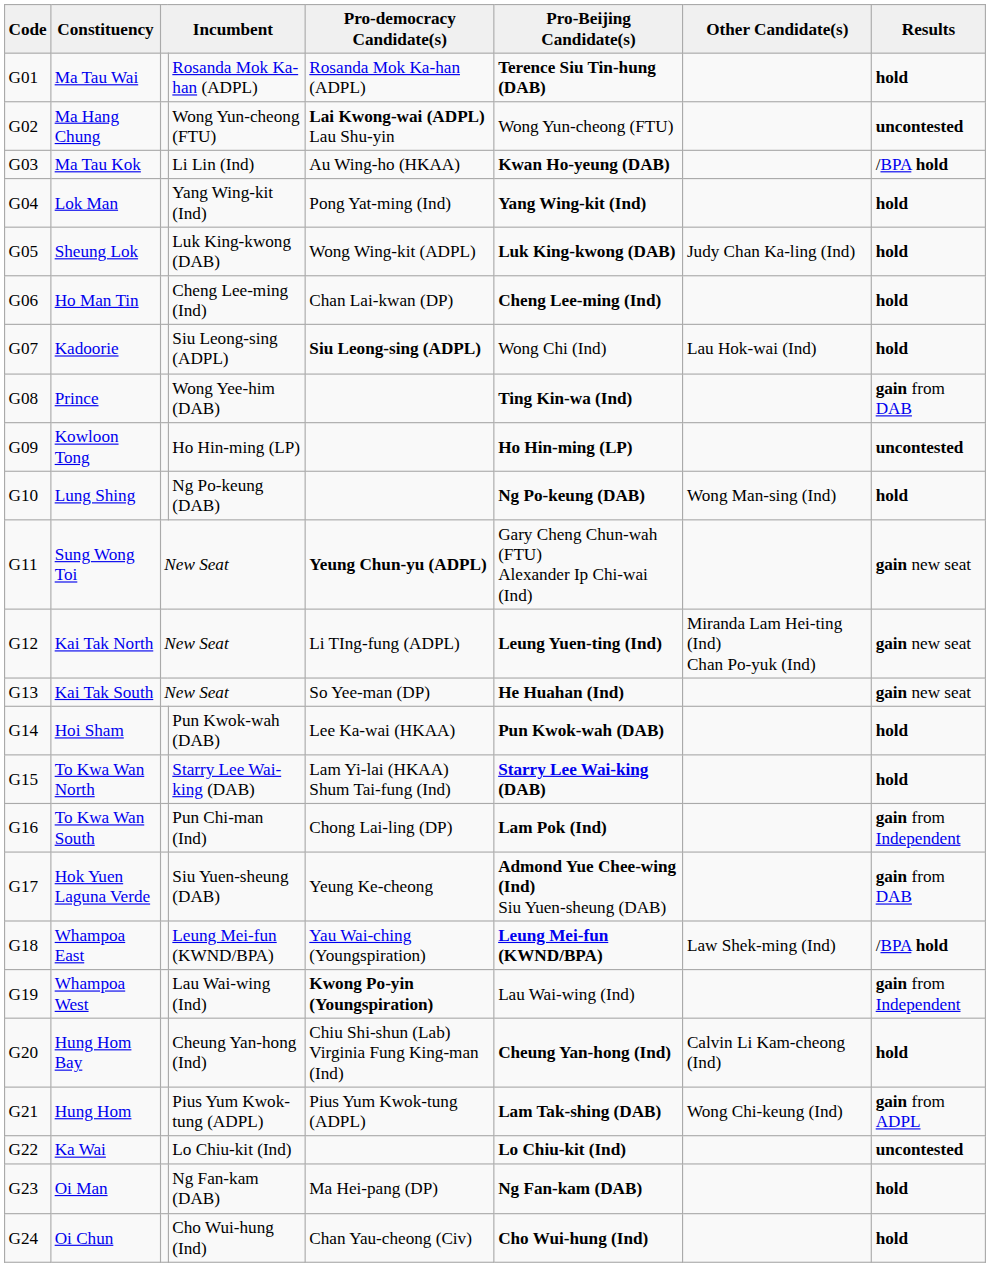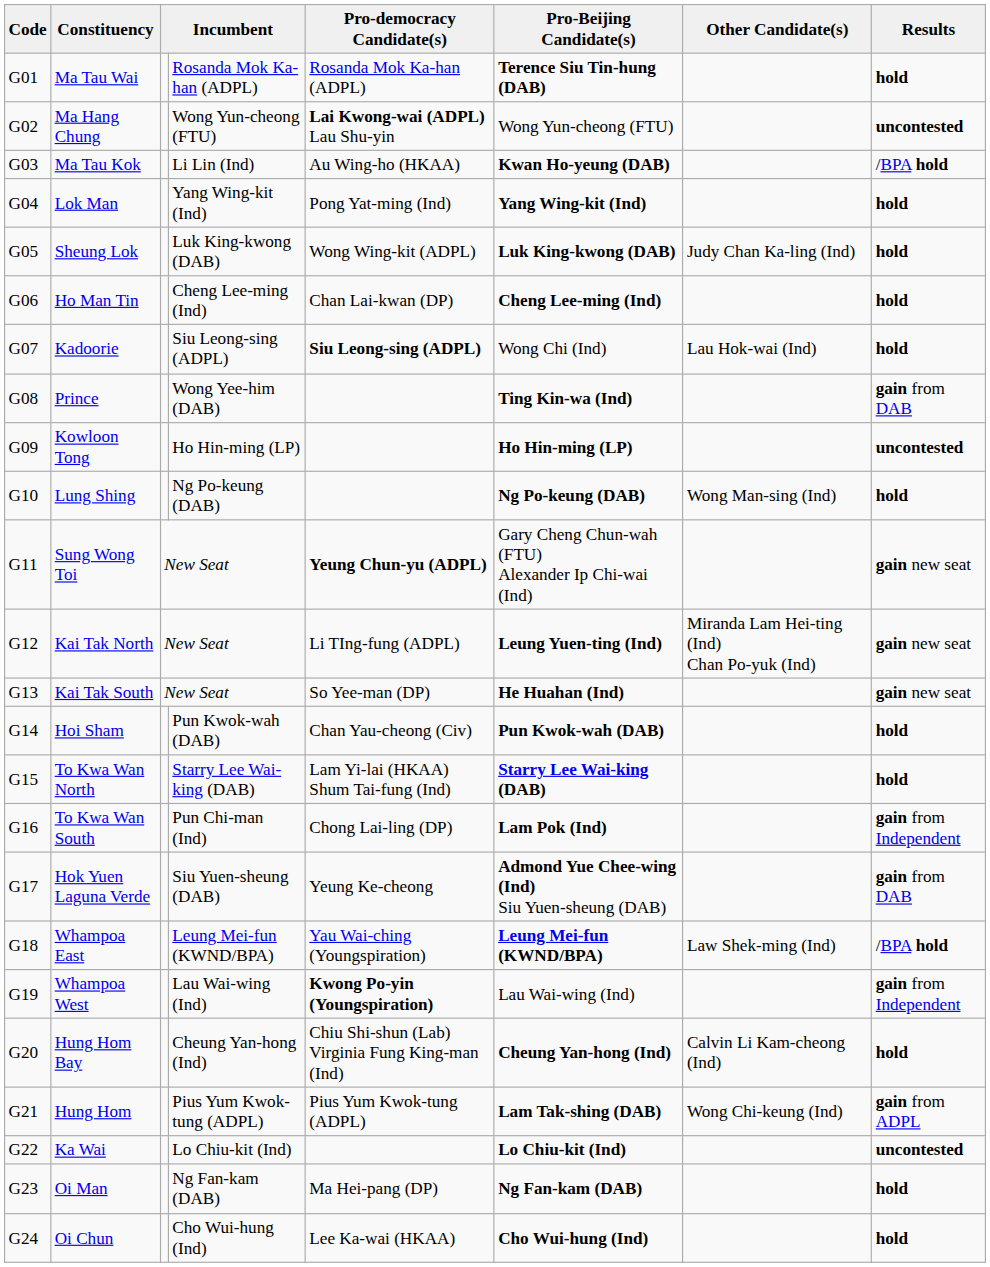(382, 730) Lee Ka-wai (HKAA) -> (391, 730) Chan Yau-cheong (Civ)
(391, 1237) Chan Yau-cheong (Civ) -> (382, 1237) Lee Ka-wai (HKAA)
